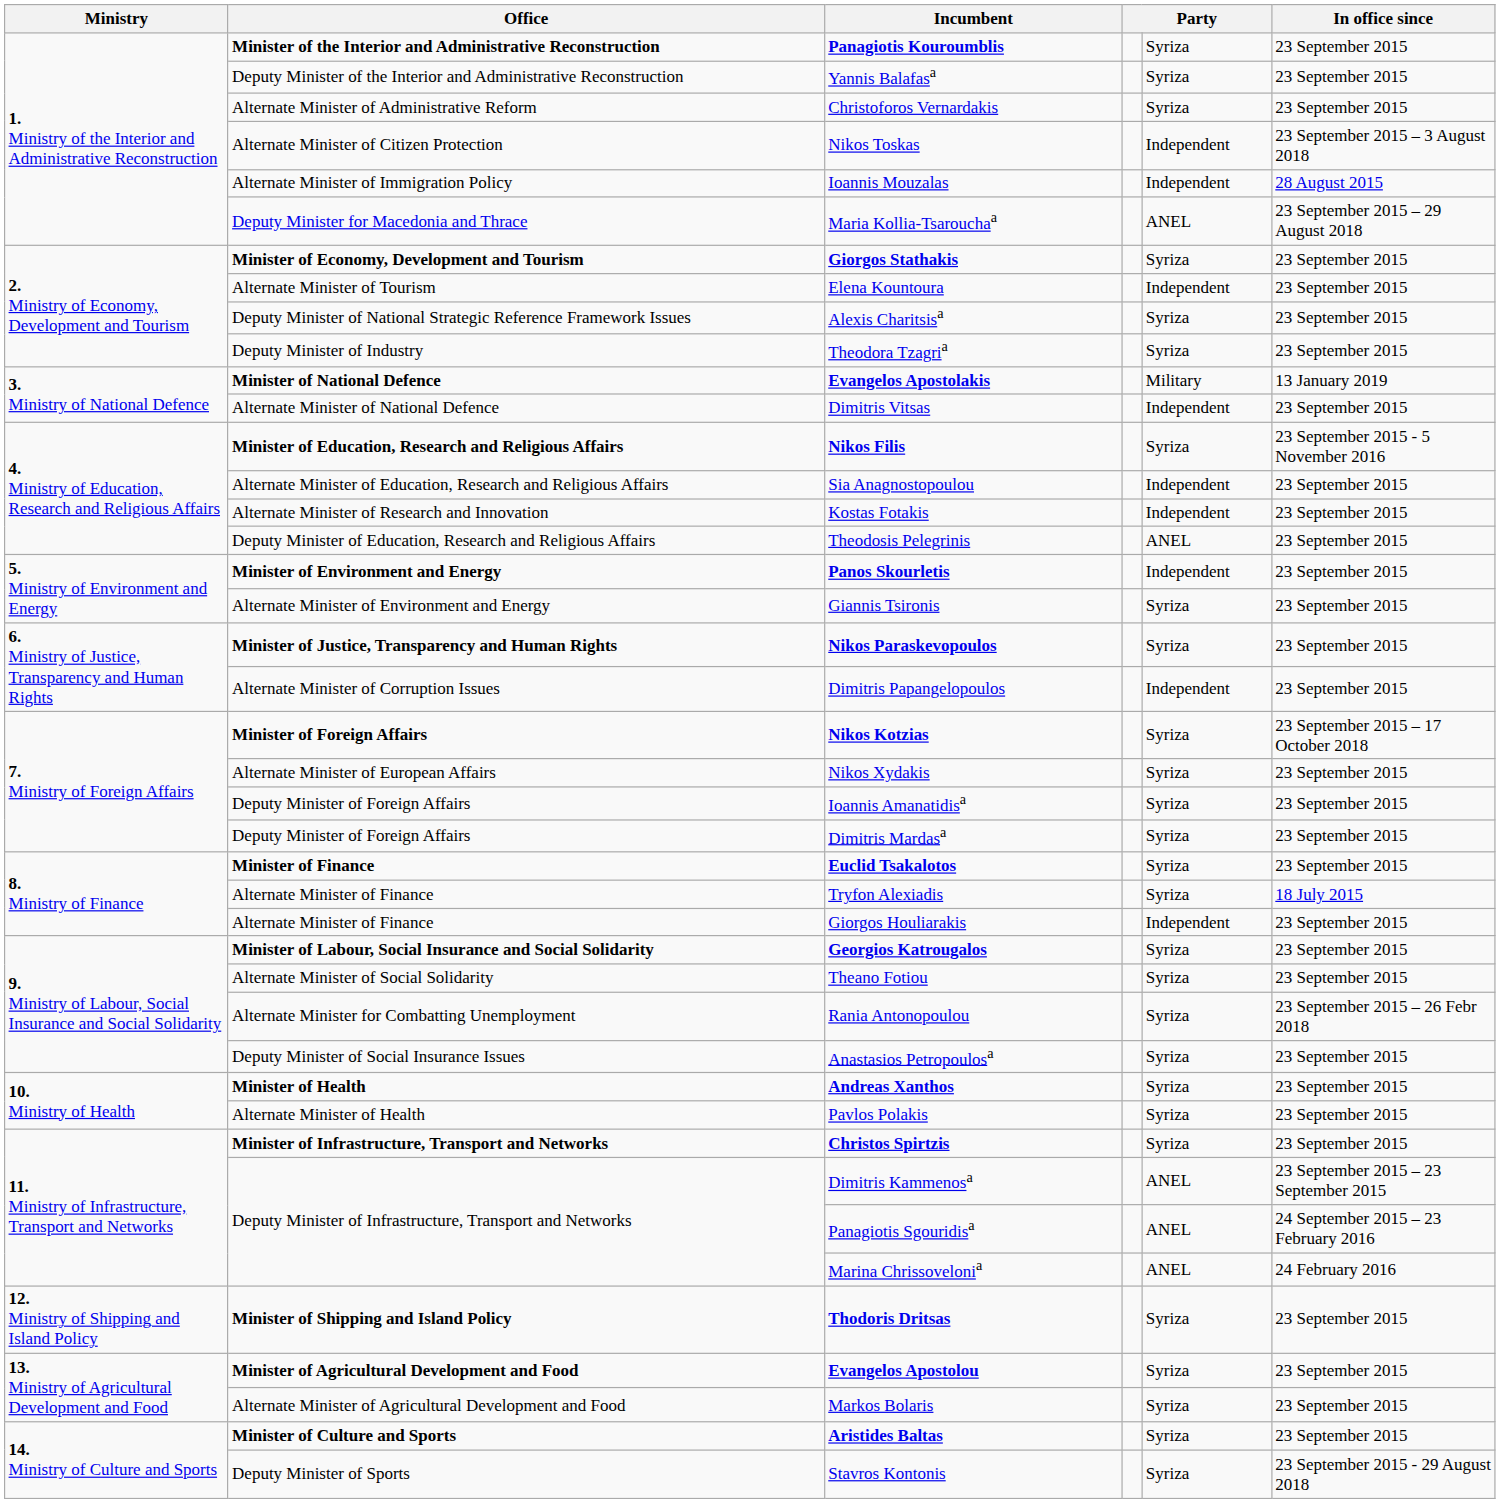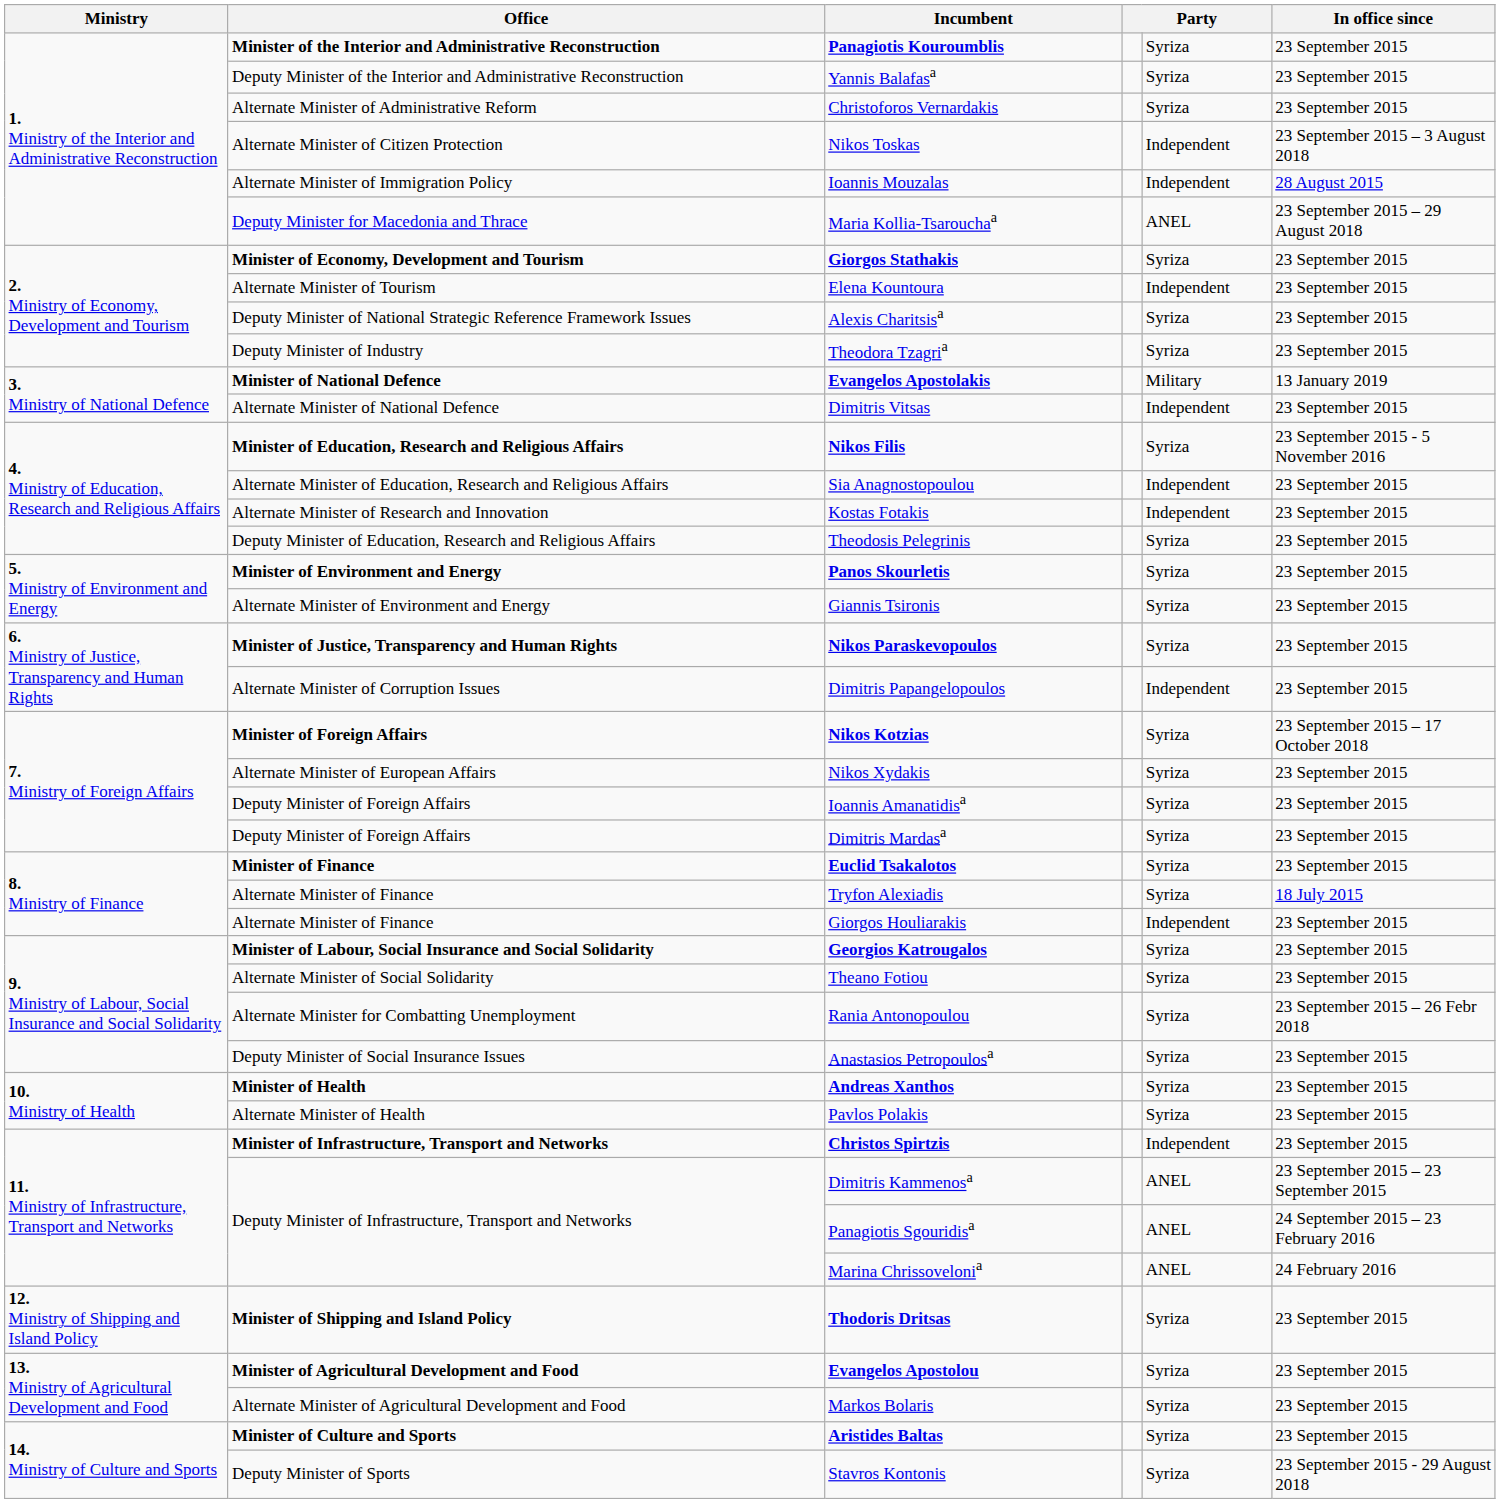(1168, 540) ANEL -> (1168, 540) Syriza
(1188, 571) Independent -> (1168, 571) Syriza
(1168, 1143) Syriza -> (1188, 1143) Independent
